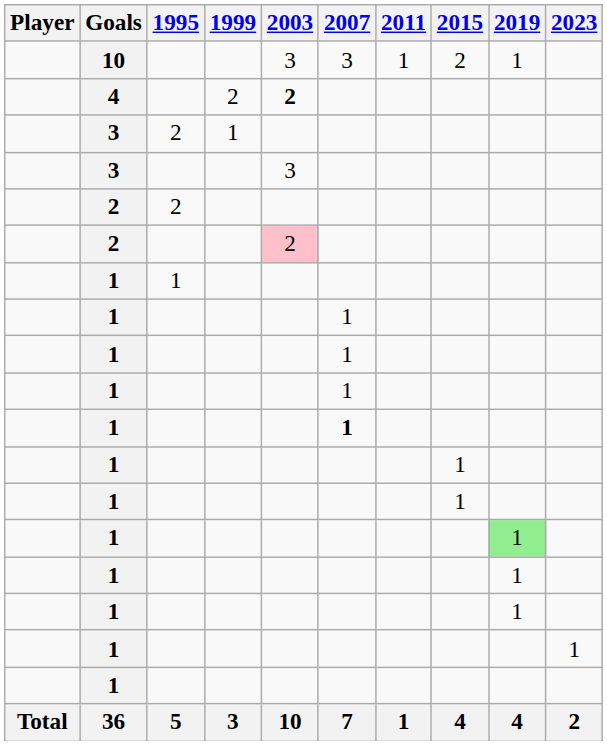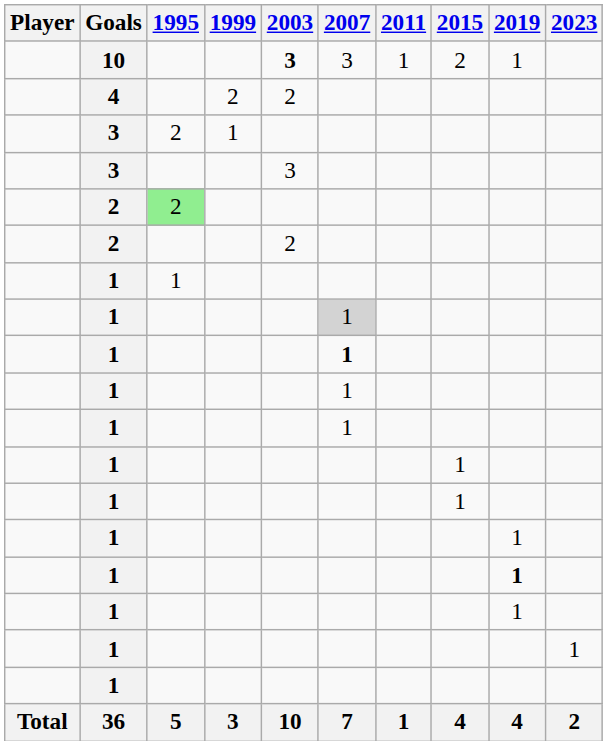(290, 59) normal -> (290, 59) bold
(290, 96) bold -> (290, 96) normal
(176, 206) no background -> (176, 206) lightgreen background
(290, 243) pink background -> (290, 243) no background
(347, 317) no background -> (347, 317) lightgrey background
(347, 354) normal -> (347, 354) bold
(347, 427) bold -> (347, 427) normal
(517, 538) lightgreen background -> (517, 538) no background
(517, 574) normal -> (517, 574) bold
